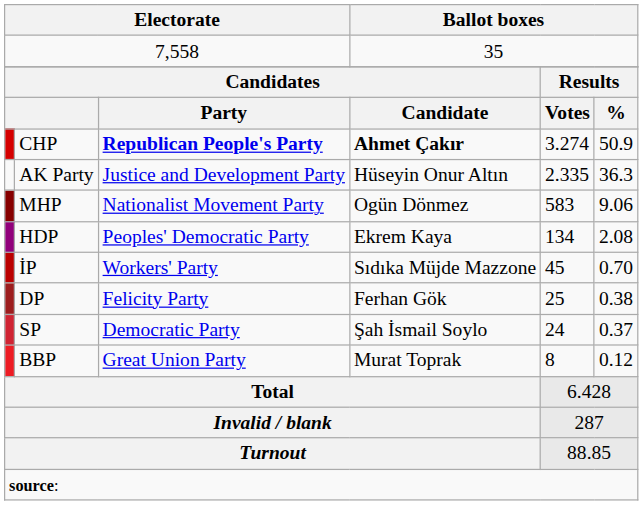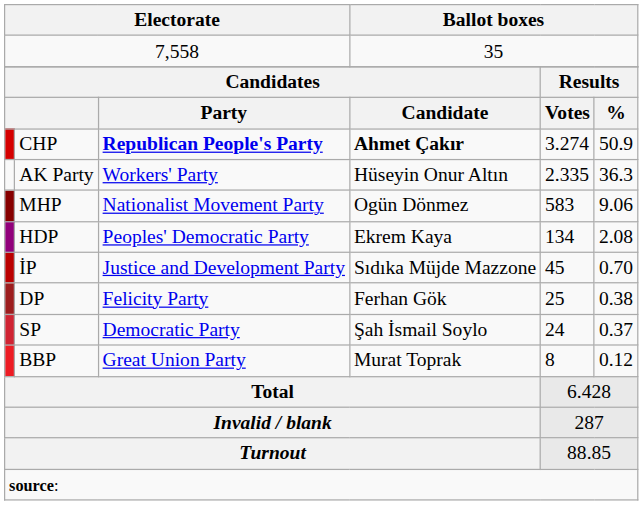(224, 174) Justice and Development Party -> (160, 174) Workers' Party
(160, 267) Workers' Party -> (224, 267) Justice and Development Party
